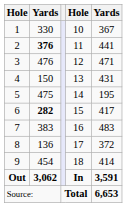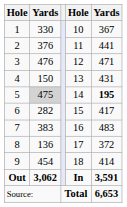(45, 45) bold -> (45, 45) normal
(45, 95) no background -> (45, 95) lightgrey background
(107, 95) normal -> (107, 95) bold
(45, 111) bold -> (45, 111) normal
